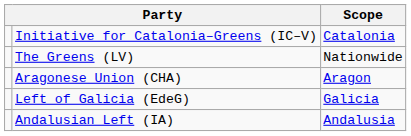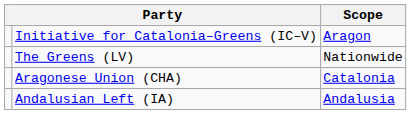(359, 36) Catalonia -> (347, 36) Aragon
(347, 78) Aragon -> (359, 78) Catalonia
- row: (102, 99)
